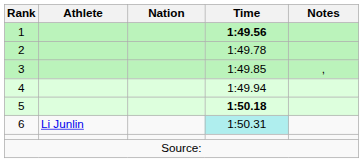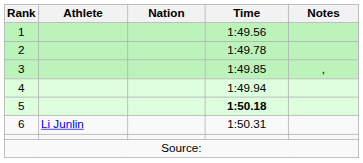(247, 32) bold -> (247, 32) normal
(247, 124) paleturquoise background -> (247, 124) no background
